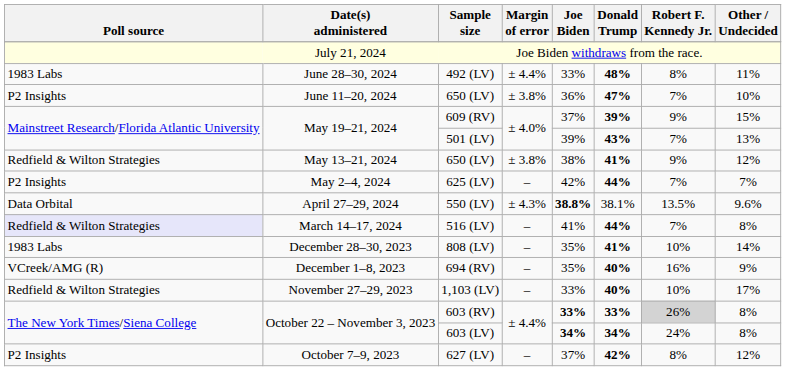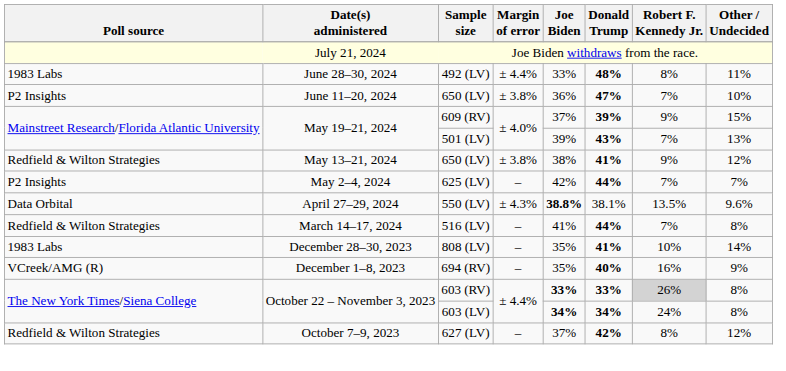(84, 225) lavender background -> (84, 225) no background
- row: (350, 290)
(37, 355) P2 Insights -> (84, 333) Redfield & Wilton Strategies
